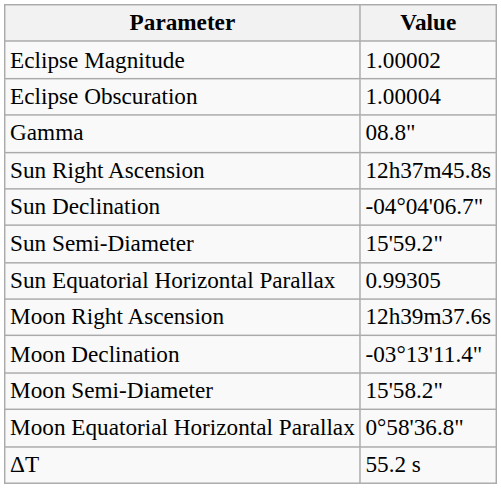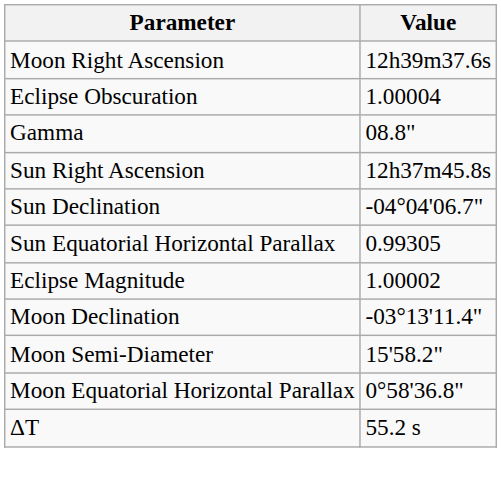rows swapped: (97, 59) <-> (117, 317)
- row: (102, 243)
